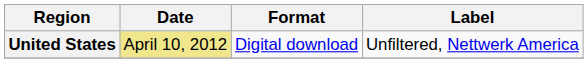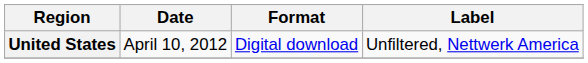(175, 44) khaki background -> (175, 44) no background
